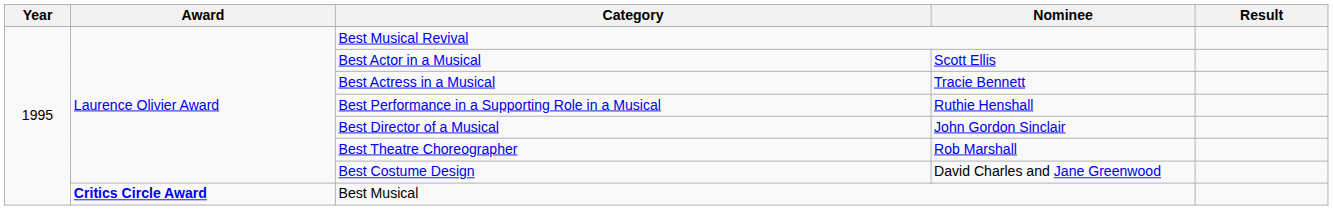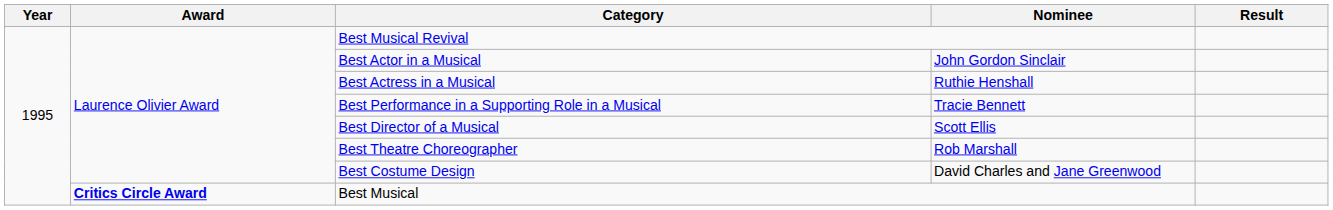(965, 60) Scott Ellis -> (1000, 60) John Gordon Sinclair
(980, 82) Tracie Bennett -> (984, 82) Ruthie Henshall
(984, 104) Ruthie Henshall -> (980, 104) Tracie Bennett
(1000, 127) John Gordon Sinclair -> (965, 127) Scott Ellis
